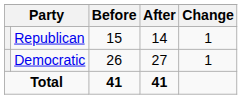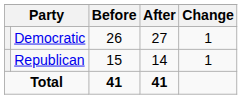rows swapped: (50, 60) <-> (49, 37)
